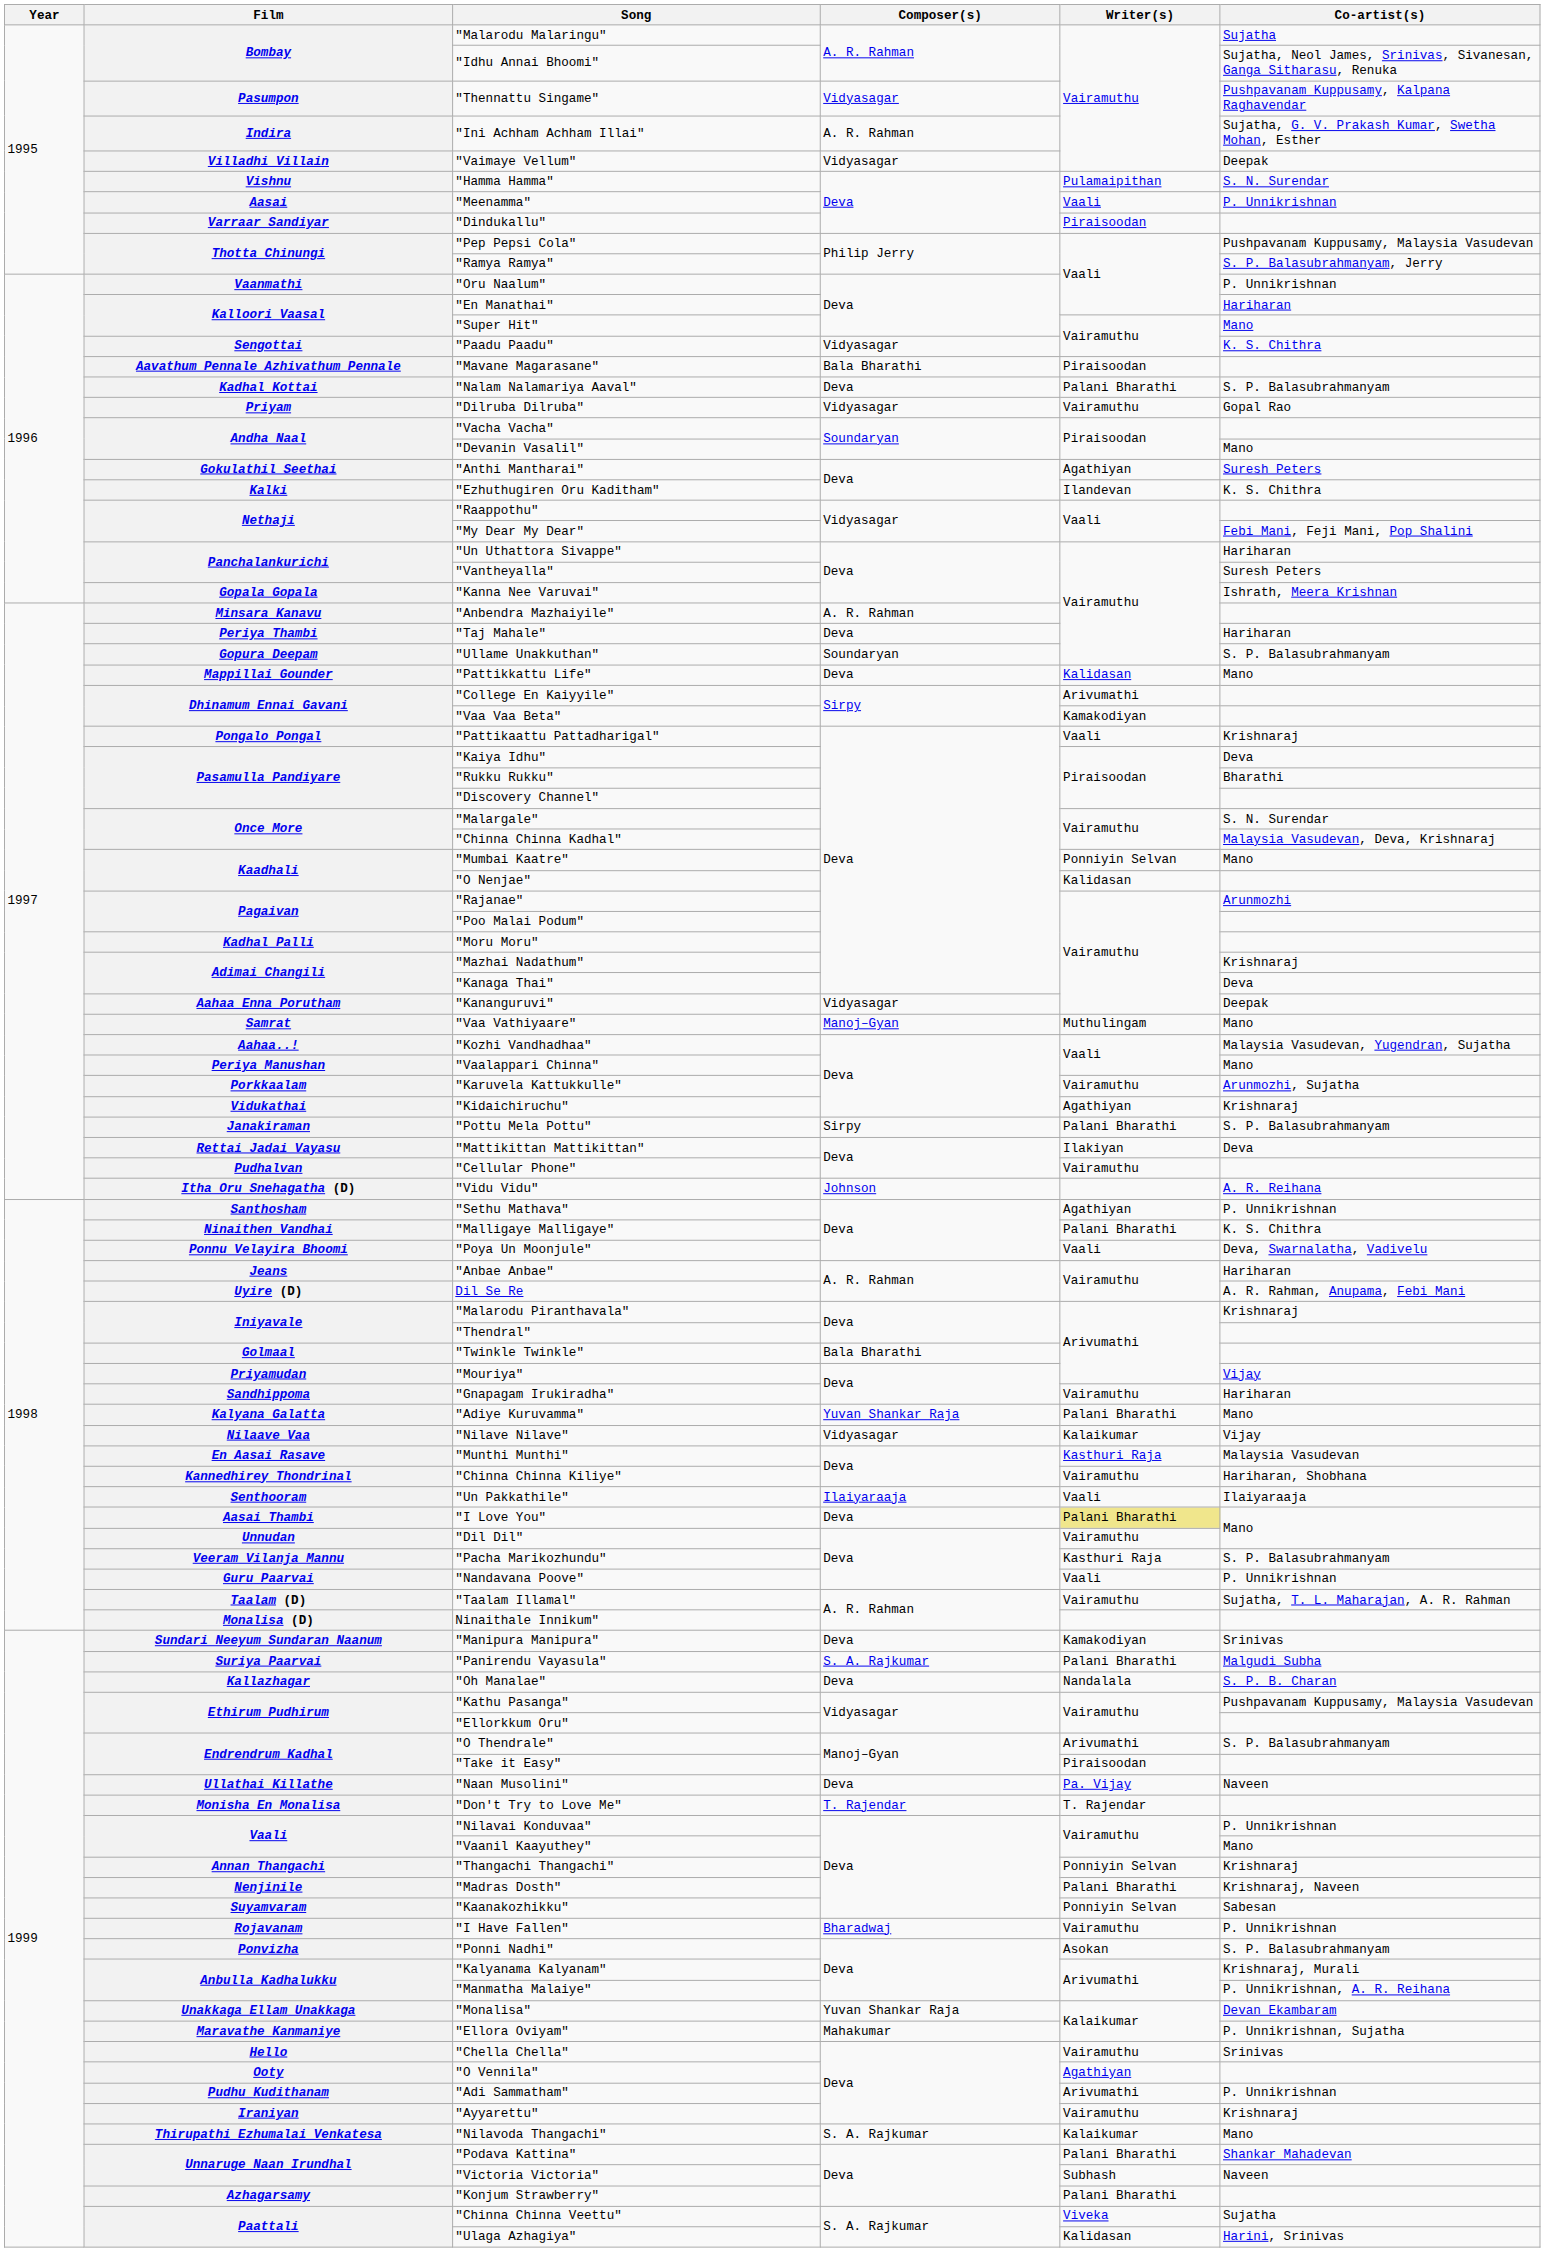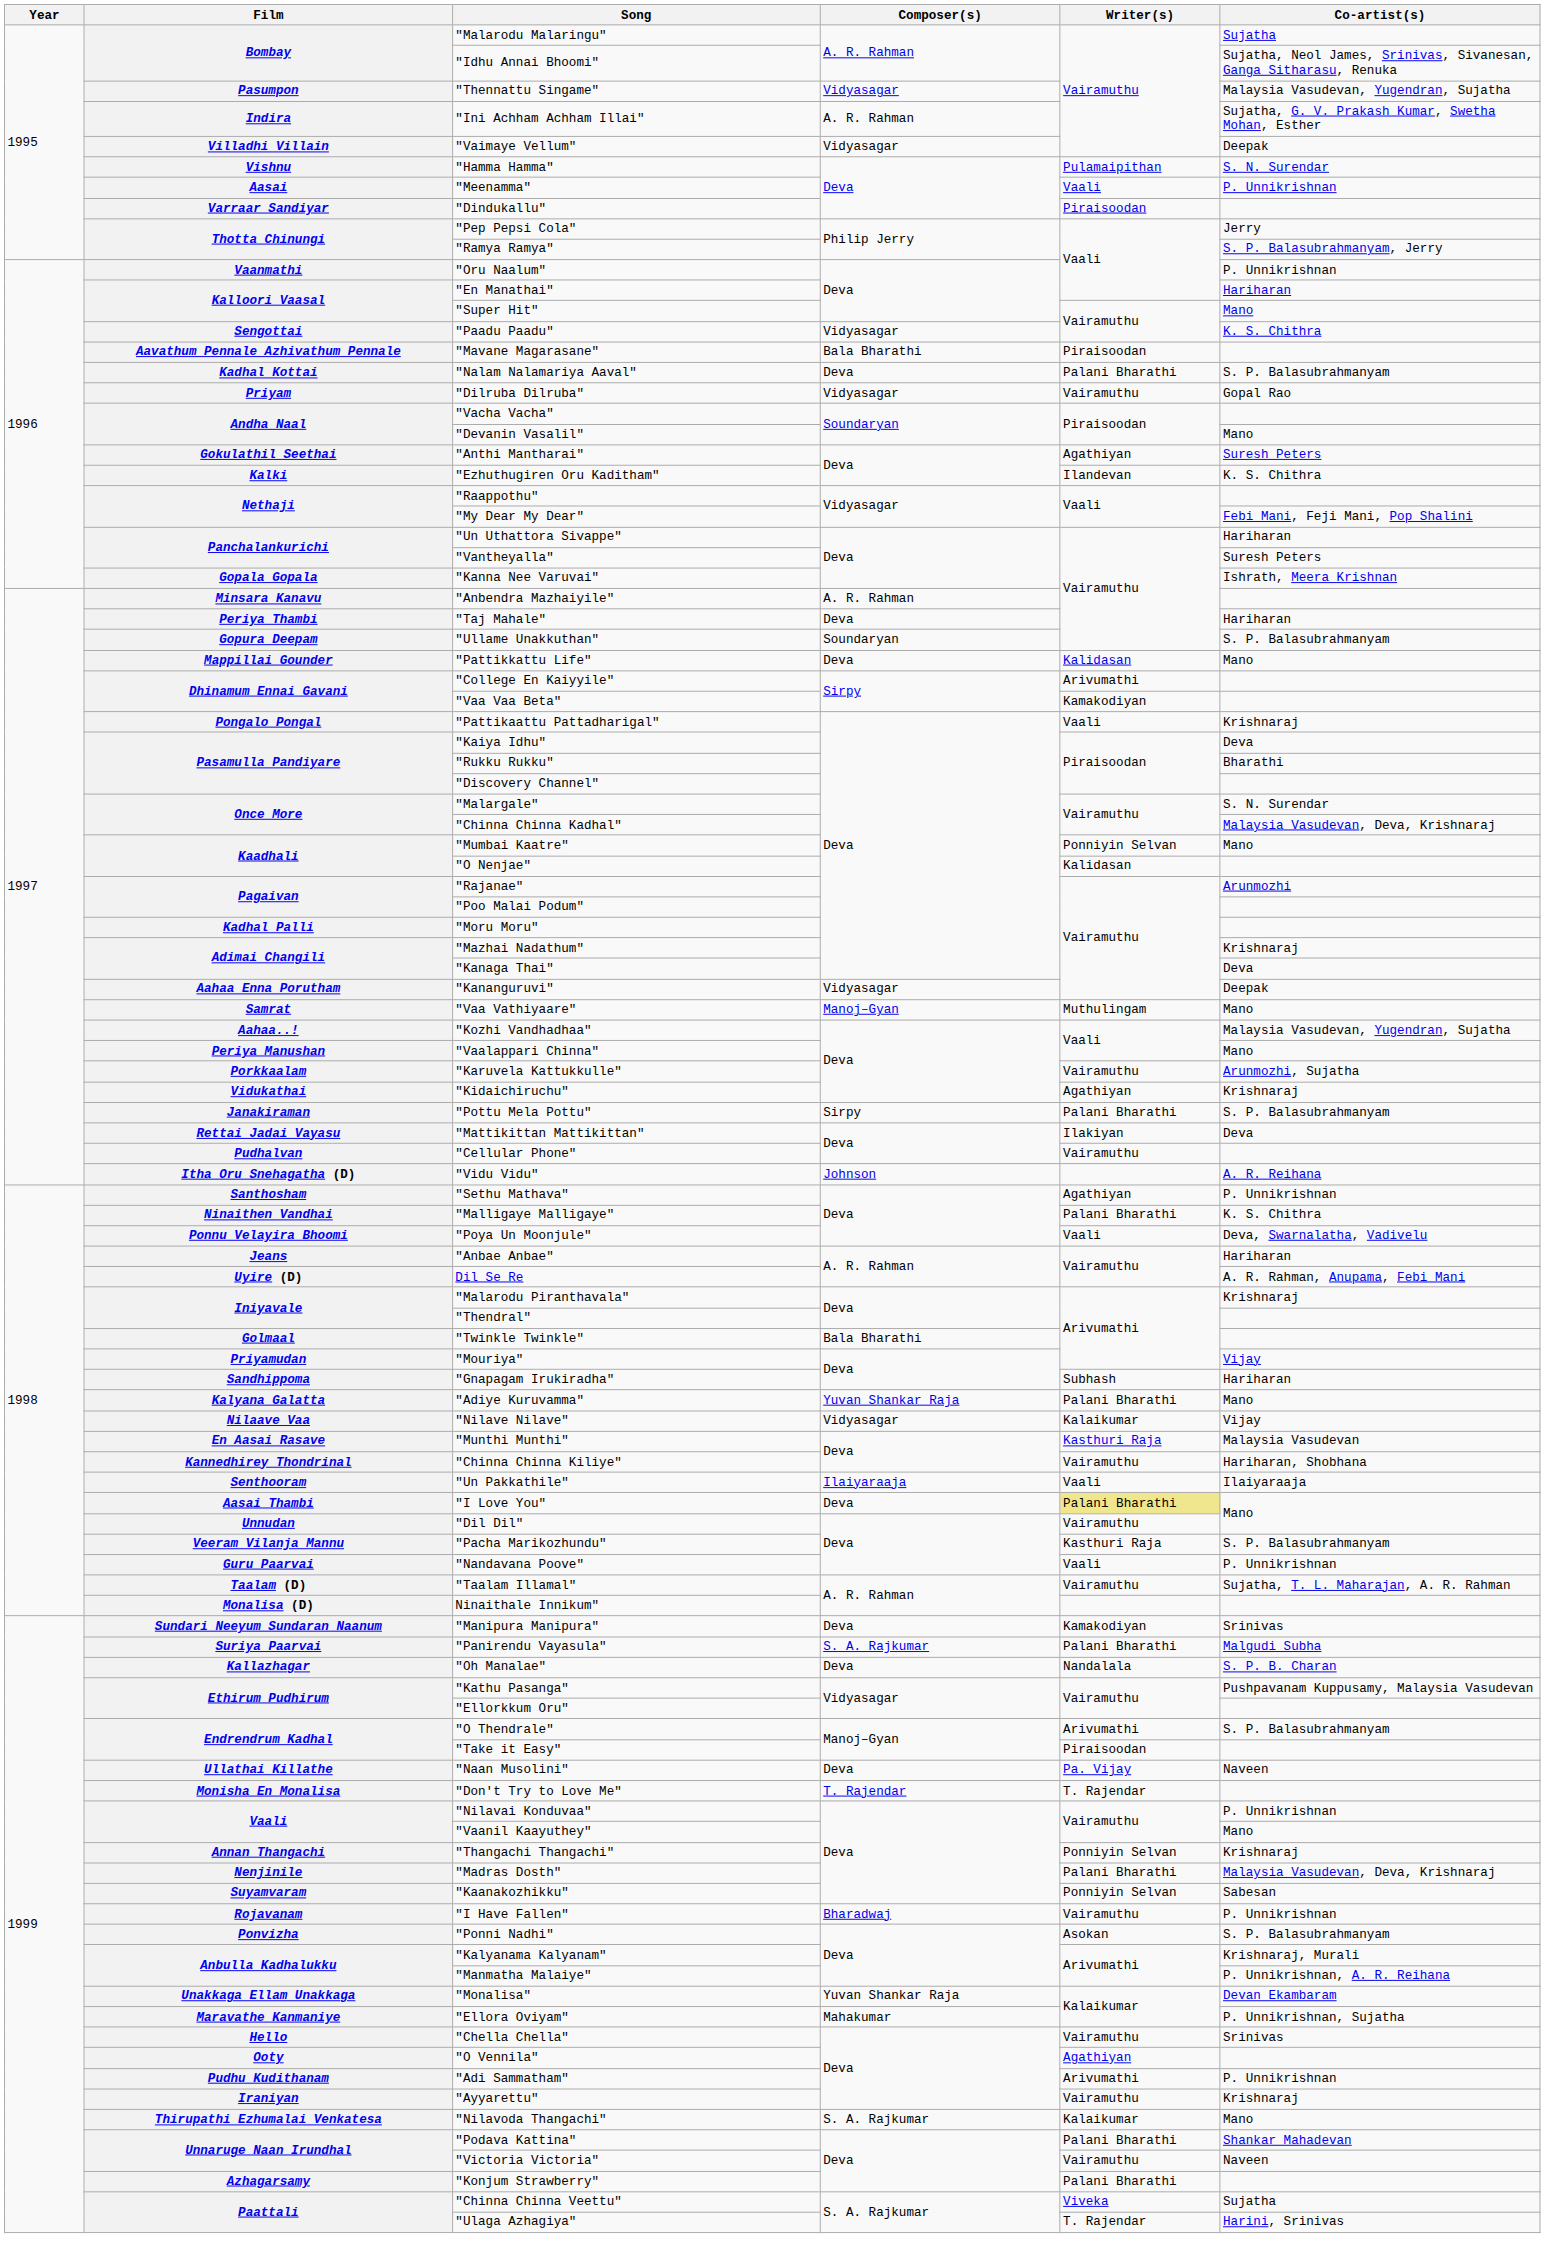(1337, 98) Pushpavanam Kuppusamy, Kalpana Raghavendar -> (1367, 91) Malaysia Vasudevan, Yugendran, Sujatha
(1378, 243) Pushpavanam Kuppusamy, Malaysia Vasudevan -> (1242, 229) Jerry
(1101, 1394) Vairamuthu -> (1090, 1380) Subhash
(1291, 1888) Krishnaraj, Naveen -> (1359, 1873) Malaysia Vasudevan, Deva, Krishnaraj
(1090, 2175) Subhash -> (1101, 2161) Vairamuthu
(1097, 2237) Kalidasan -> (1105, 2222) T. Rajendar
